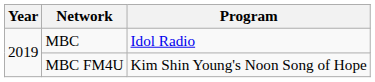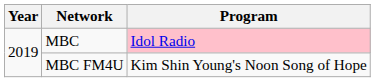(163, 40) no background -> (163, 40) pink background
